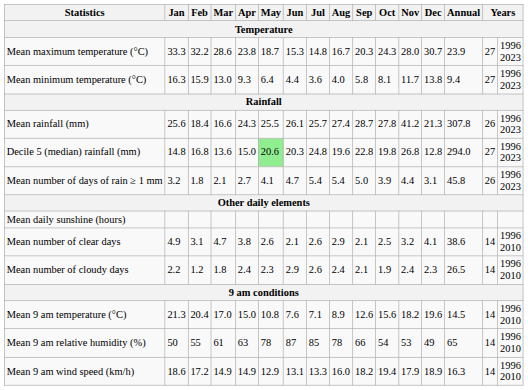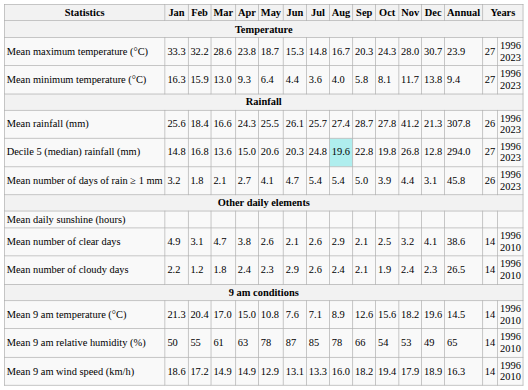(270, 152) lightgreen background -> (270, 152) no background
(341, 152) no background -> (341, 152) paleturquoise background
